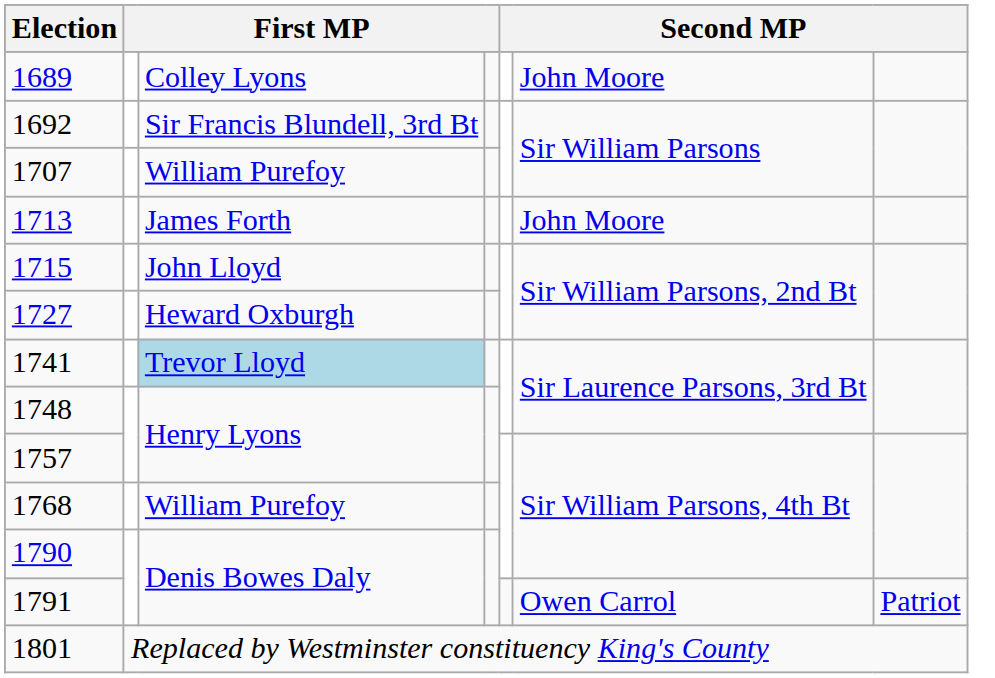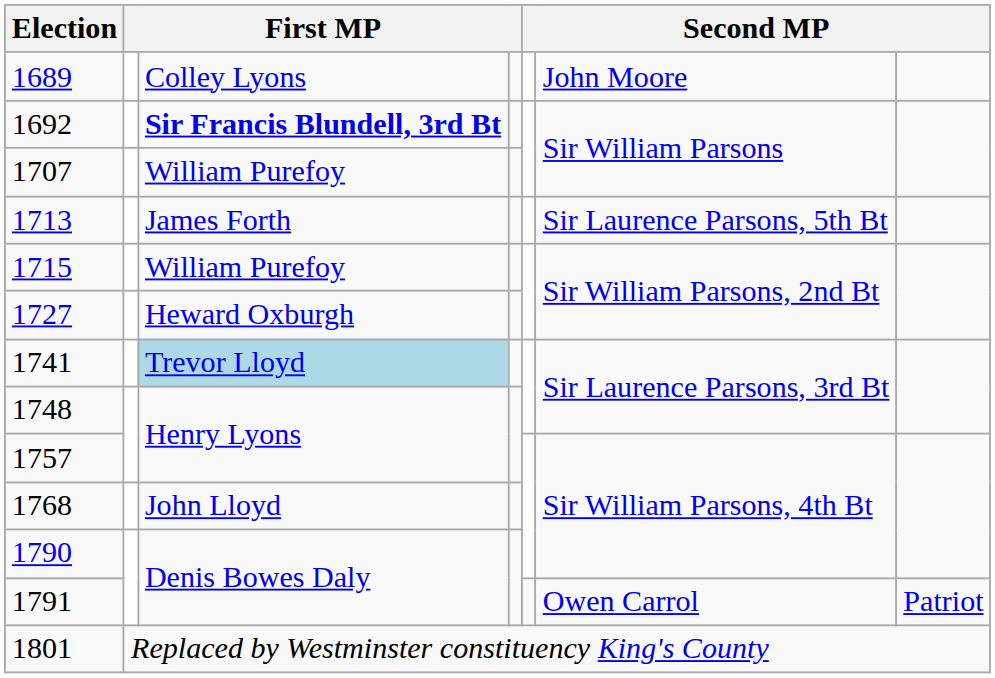(312, 123) normal -> (323, 123) bold
(592, 219) John Moore -> (715, 219) Sir Laurence Parsons, 5th Bt
(213, 266) John Lloyd -> (245, 266) William Purefoy
(245, 505) William Purefoy -> (213, 505) John Lloyd
